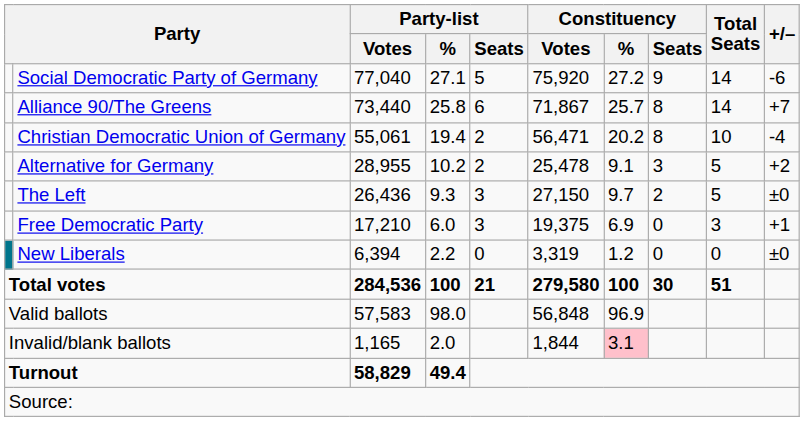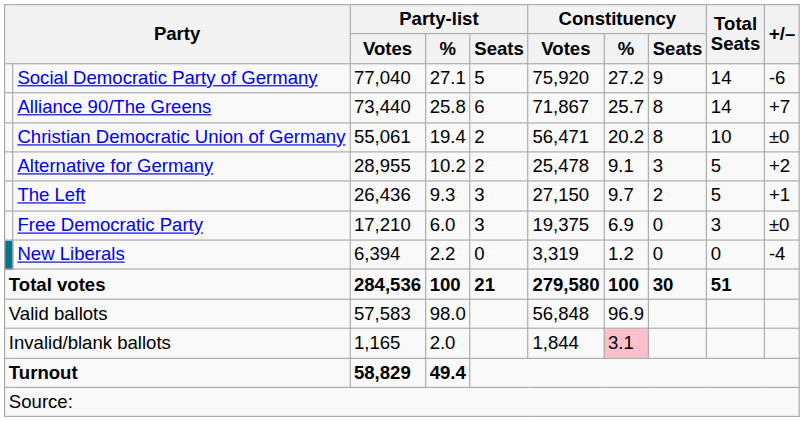(777, 136) -4 -> (779, 136) ±0
(779, 195) ±0 -> (779, 195) +1
(779, 225) +1 -> (779, 225) ±0
(779, 254) ±0 -> (777, 254) -4
